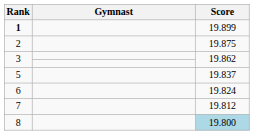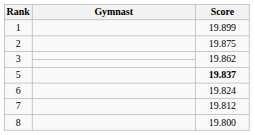(18, 28) bold -> (18, 28) normal
(222, 75) normal -> (222, 75) bold
(222, 122) lightblue background -> (222, 122) no background
